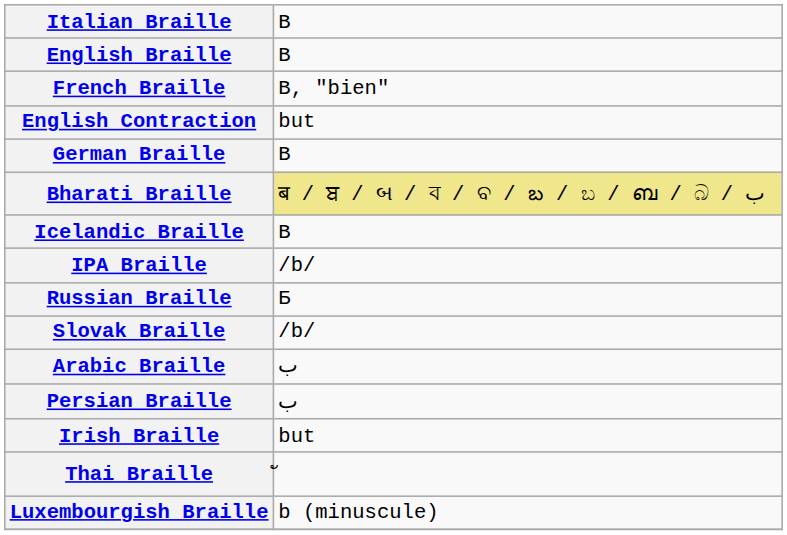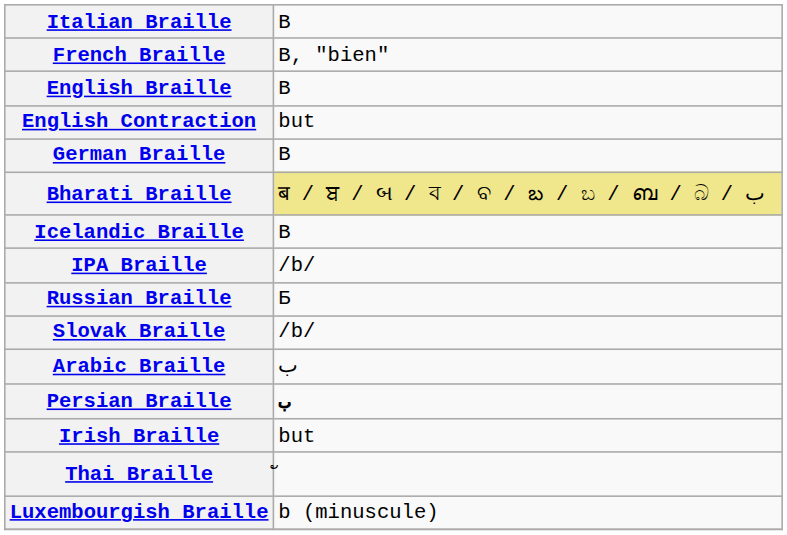rows swapped: (139, 88) <-> (139, 55)
(288, 402) normal -> (284, 402) bold
